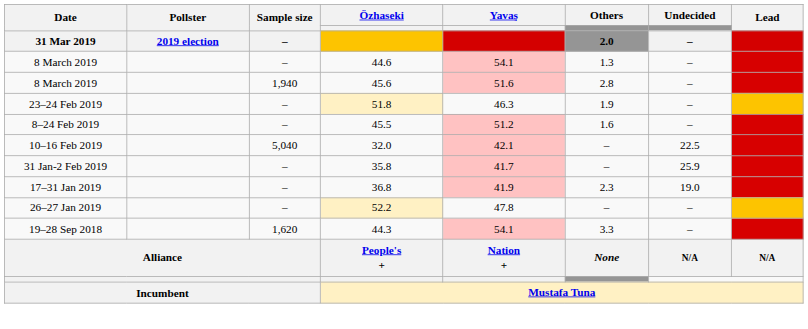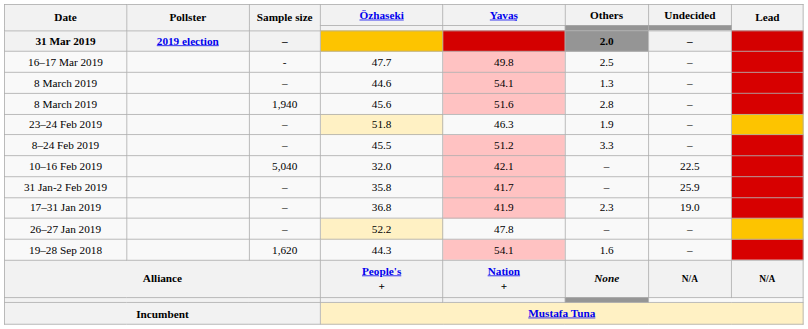+ row: (66, 62)
(607, 125) 1.6 -> (607, 146) 3.3
(607, 229) 3.3 -> (607, 250) 1.6
